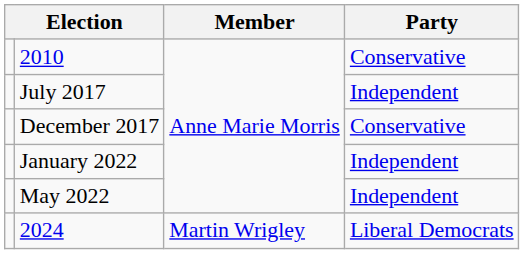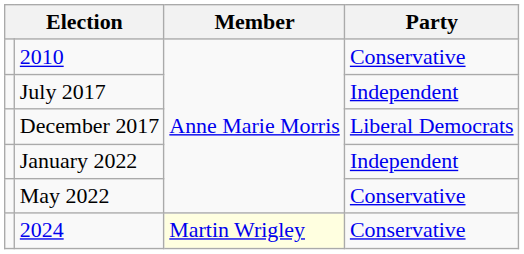(408, 126) Conservative -> (432, 126) Liberal Democrats
(404, 195) Independent -> (408, 195) Conservative
(237, 230) no background -> (237, 230) lightyellow background
(432, 230) Liberal Democrats -> (408, 230) Conservative
